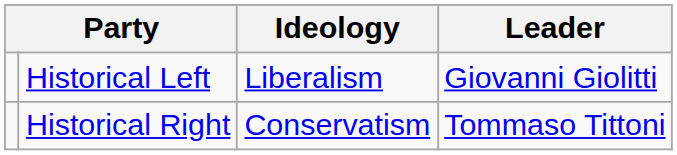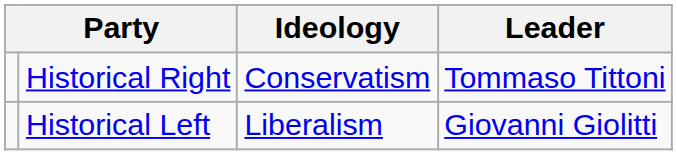rows swapped: (118, 76) <-> (128, 125)
